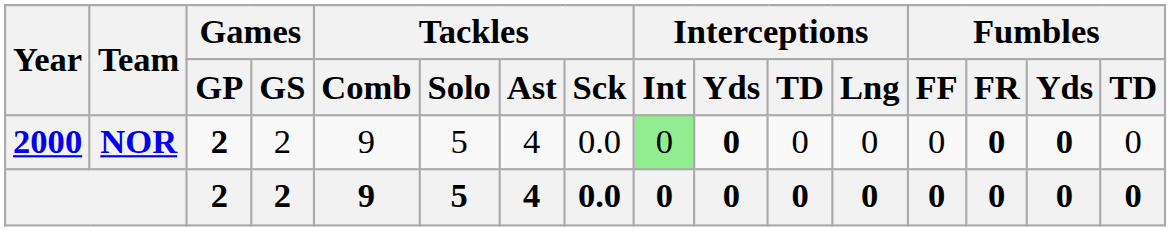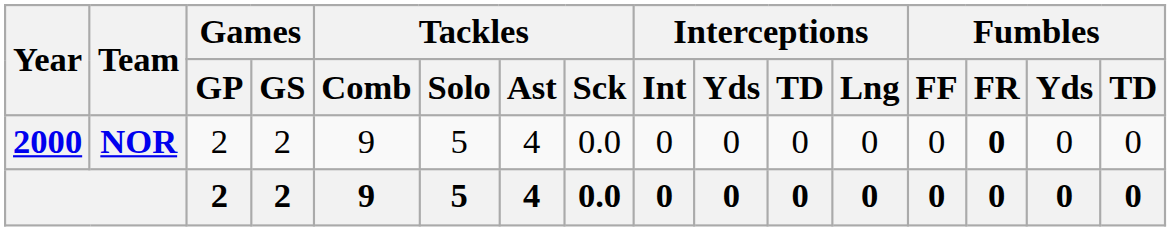(219, 141) bold -> (219, 141) normal
(664, 141) lightgreen background -> (664, 141) no background
(731, 141) bold -> (731, 141) normal
(1064, 141) bold -> (1064, 141) normal
